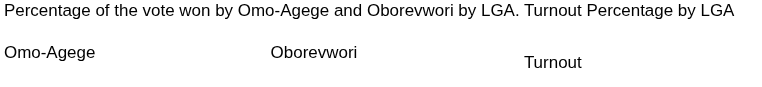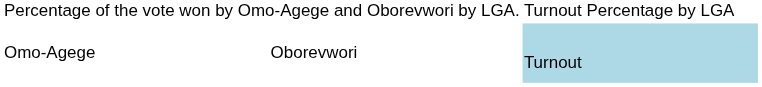(553, 62) no background -> (553, 62) lightblue background
